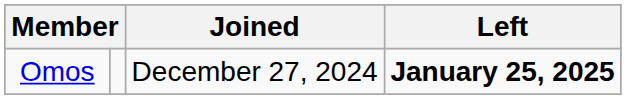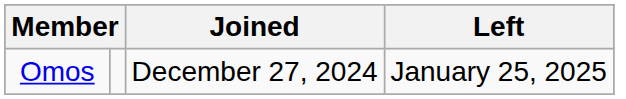(503, 71) bold -> (499, 71) normal
